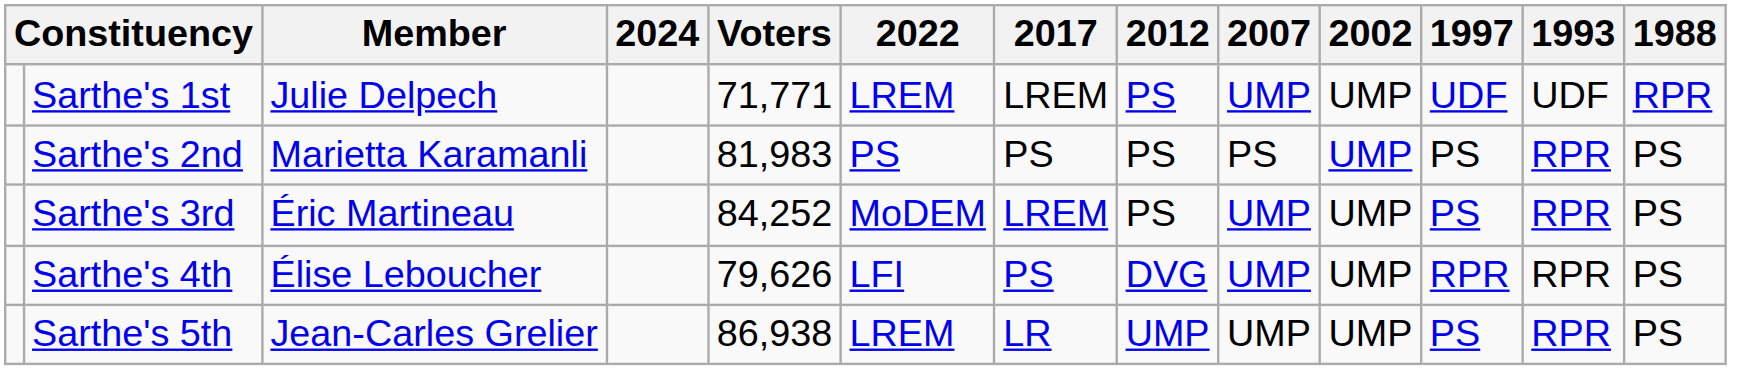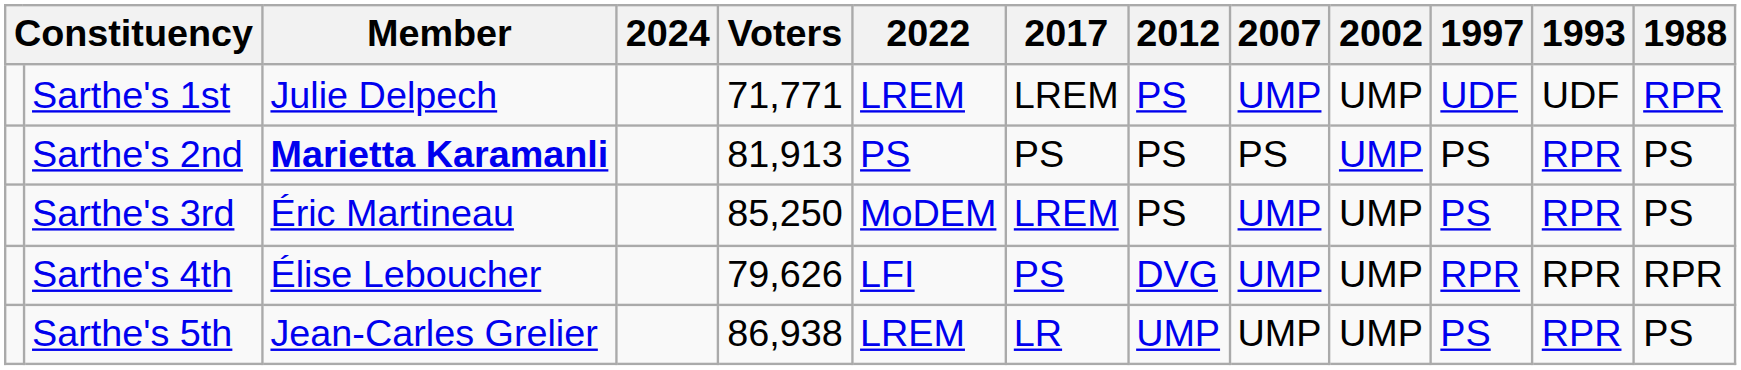(429, 154) normal -> (439, 154) bold
(774, 154) 81,983 -> (785, 154) 81,913
(774, 214) 84,252 -> (785, 214) 85,250
(1658, 273) PS -> (1683, 273) RPR
